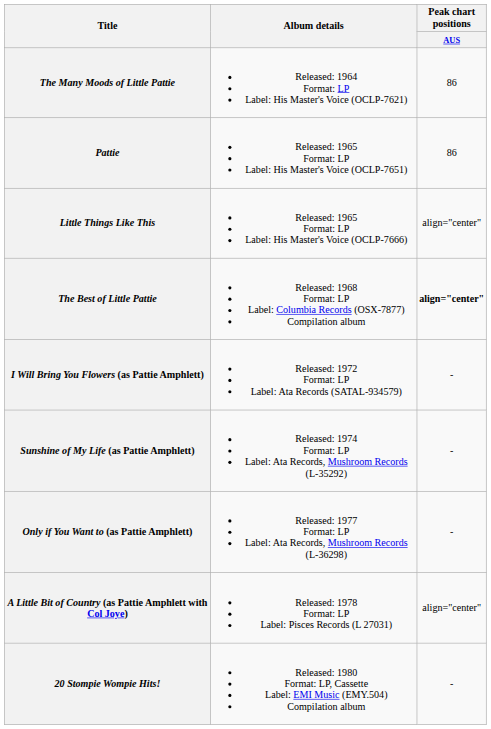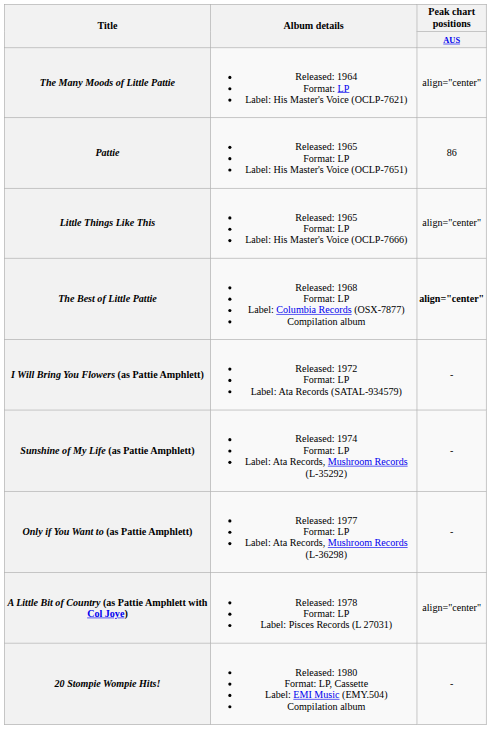(452, 82) 86 -> (452, 82) align="center"
